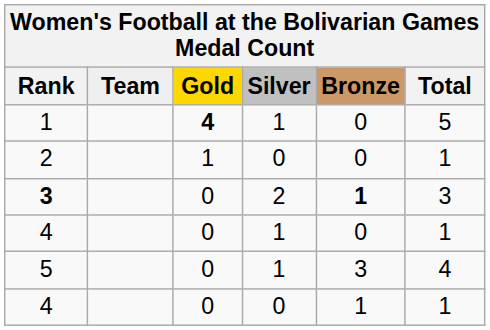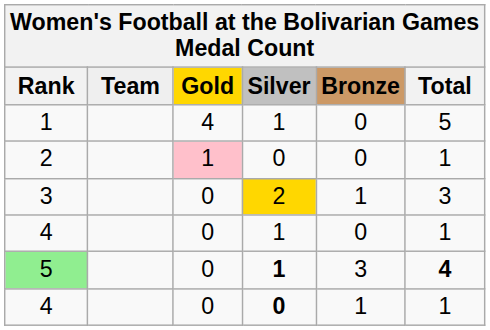(208, 122) bold -> (208, 122) normal
(208, 159) no background -> (208, 159) pink background
(46, 196) bold -> (46, 196) normal
(279, 196) no background -> (279, 196) gold background
(361, 196) bold -> (361, 196) normal
(46, 269) no background -> (46, 269) lightgreen background
(279, 269) normal -> (279, 269) bold
(445, 269) normal -> (445, 269) bold
(279, 306) normal -> (279, 306) bold
